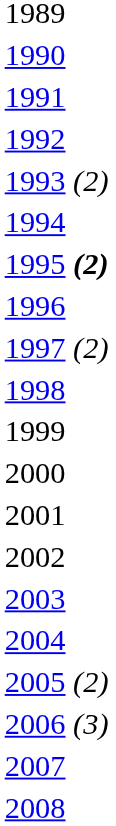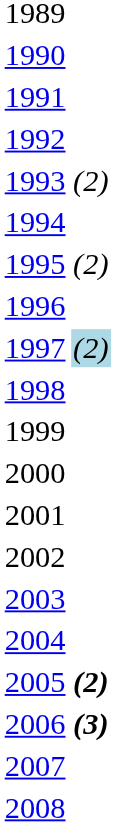(91, 264) bold -> (91, 264) normal
(91, 347) no background -> (91, 347) lightblue background
(91, 682) normal -> (91, 682) bold
(91, 723) normal -> (91, 723) bold
